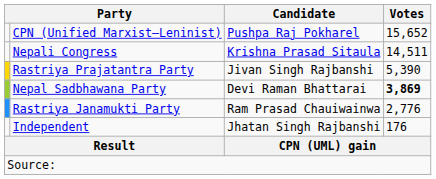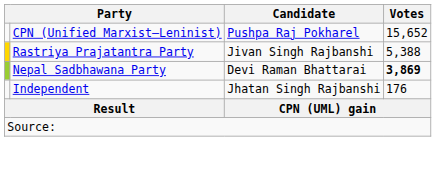- row: (65, 52)
(403, 70) 5,390 -> (403, 52) 5,388
- row: (96, 108)
